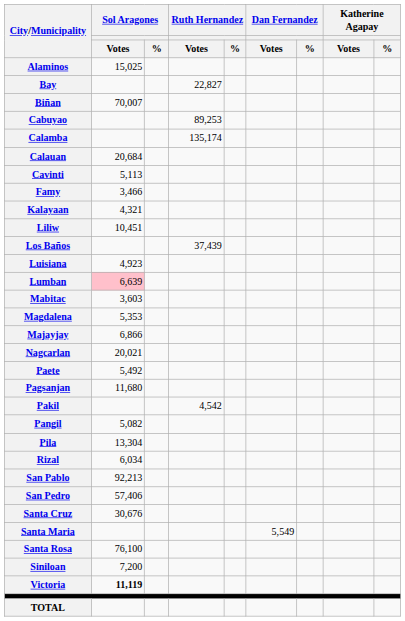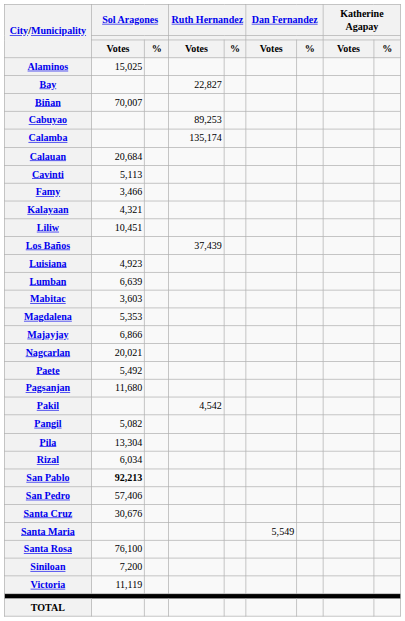(131, 281) pink background -> (131, 281) no background
(128, 478) normal -> (128, 478) bold
(129, 585) bold -> (129, 585) normal
